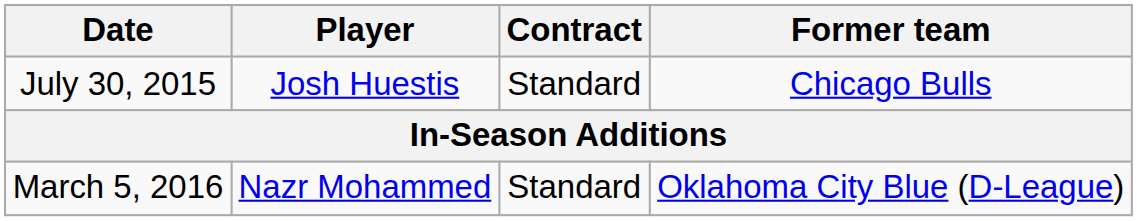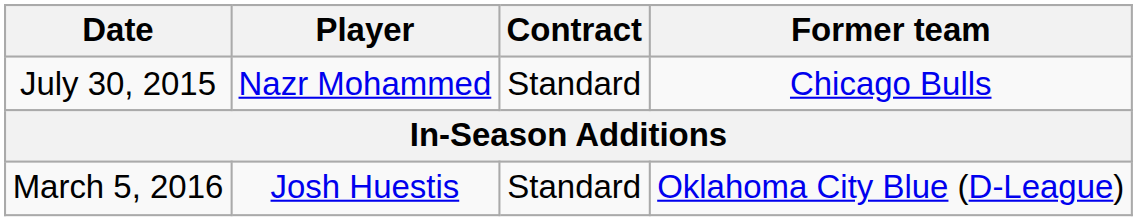(365, 82) Josh Huestis -> (365, 82) Nazr Mohammed
(365, 187) Nazr Mohammed -> (365, 187) Josh Huestis
